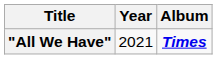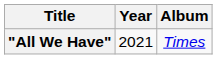(184, 41) bold -> (184, 41) normal
